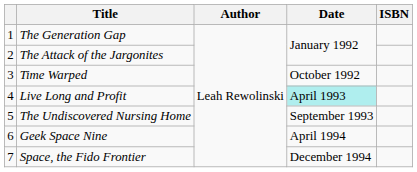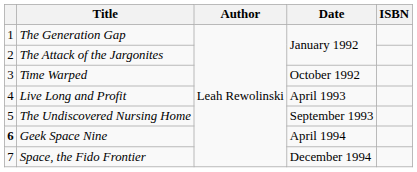(318, 95) paleturquoise background -> (318, 95) no background
(11, 136) normal -> (11, 136) bold
